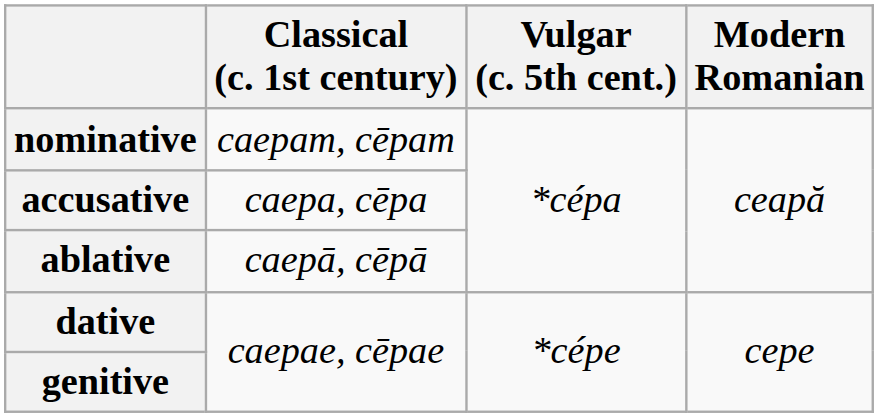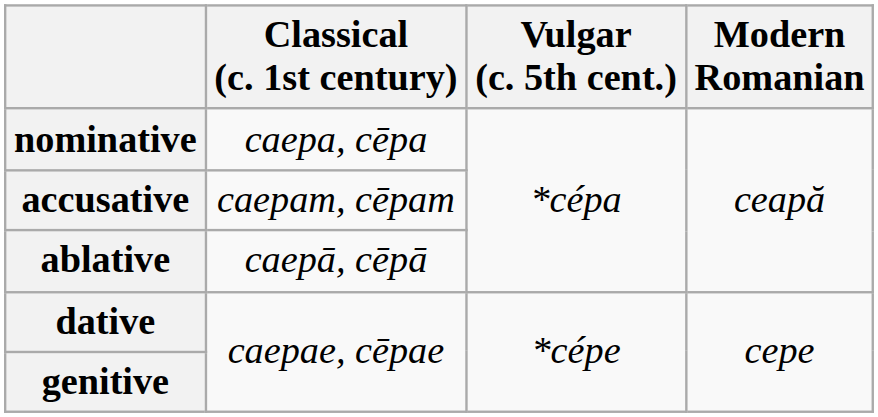(336, 138) caepam, cēpam -> (336, 138) caepa, cēpa
(336, 199) caepa, cēpa -> (336, 199) caepam, cēpam
